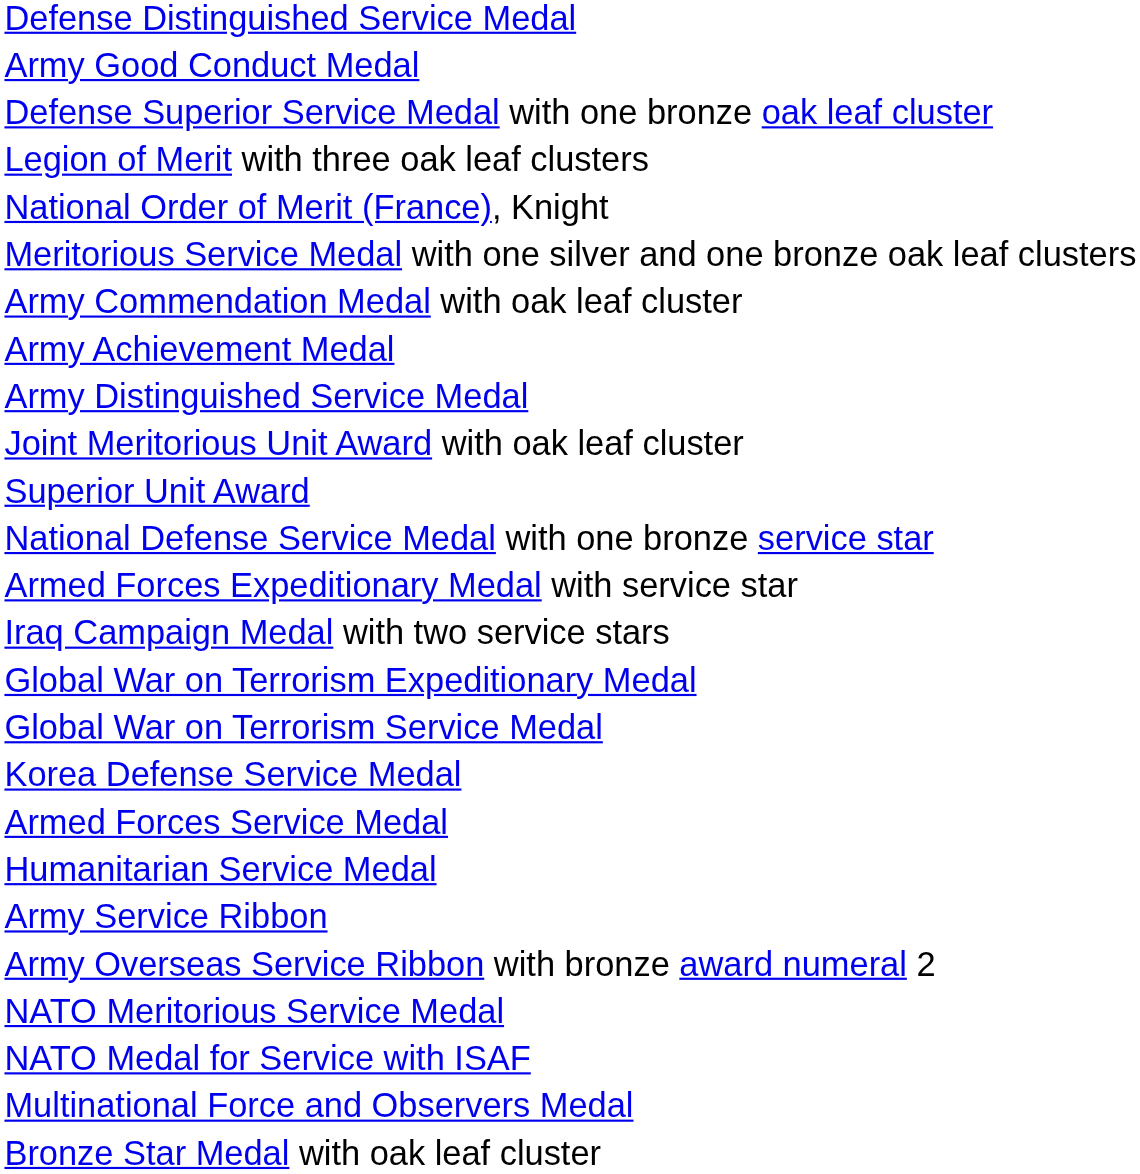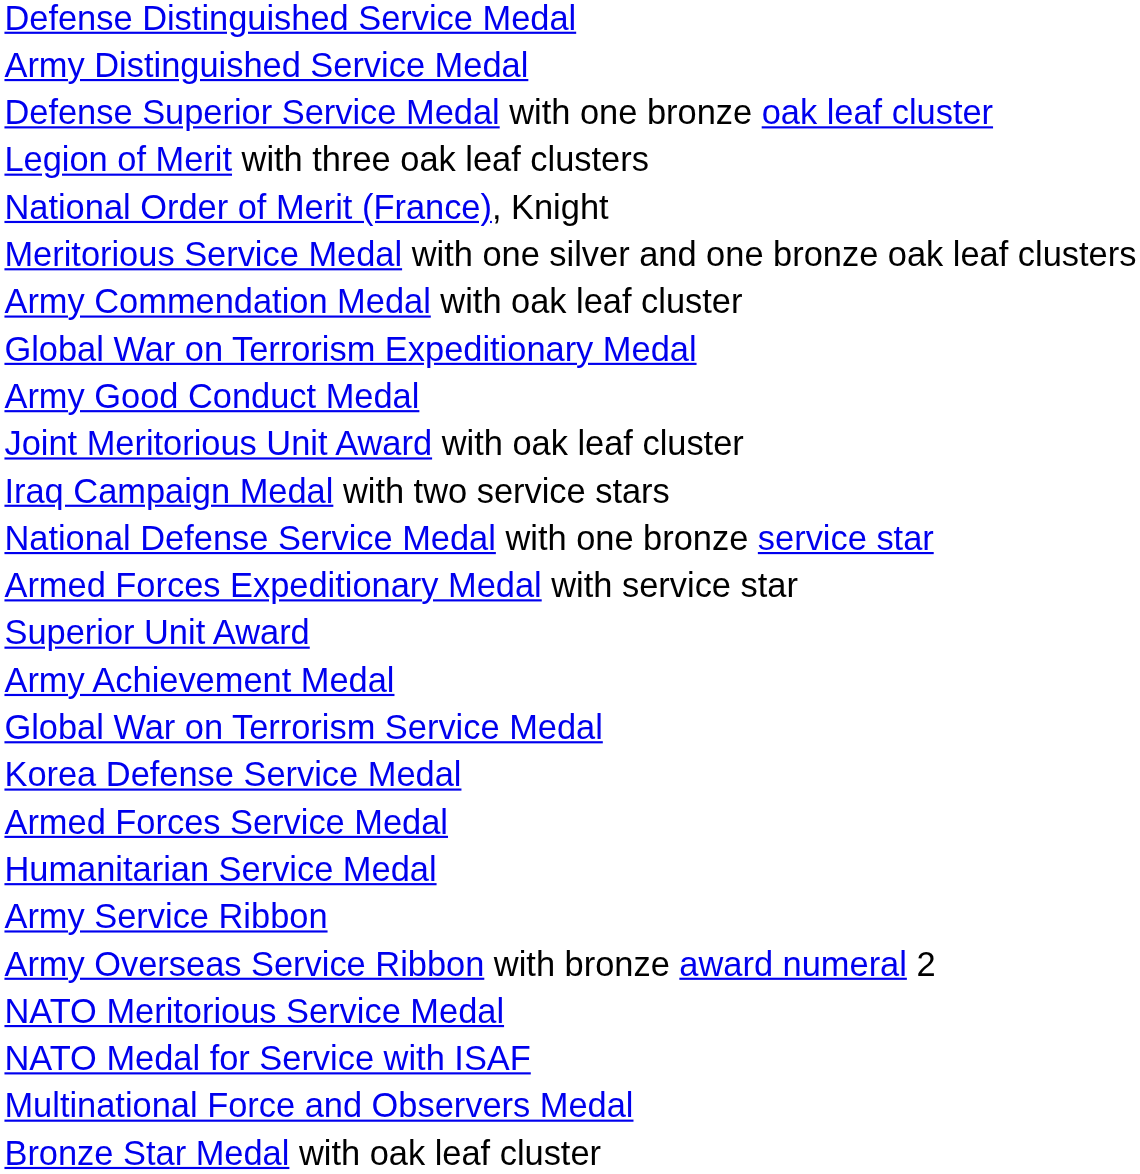(212, 65) Army Good Conduct Medal -> (266, 65) Army Distinguished Service Medal
(199, 349) Army Achievement Medal -> (350, 349) Global War on Terrorism Expeditionary Medal
(266, 396) Army Distinguished Service Medal -> (212, 396) Army Good Conduct Medal
(157, 491) Superior Unit Award -> (337, 491) Iraq Campaign Medal with two service stars
(337, 633) Iraq Campaign Medal with two service stars -> (157, 633) Superior Unit Award
(350, 680) Global War on Terrorism Expeditionary Medal -> (199, 680) Army Achievement Medal
